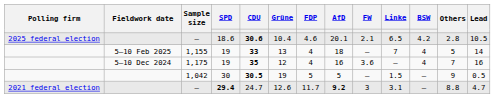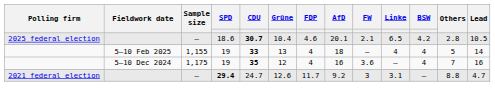(254, 38) 30.6 -> (254, 38) 30.7
(396, 51) 7 -> (396, 51) 4
- row: (197, 75)
(339, 87) bold -> (339, 75) normal
